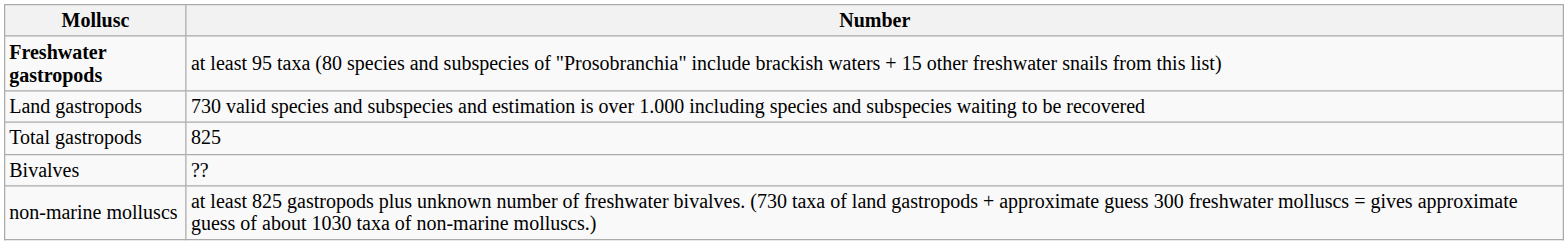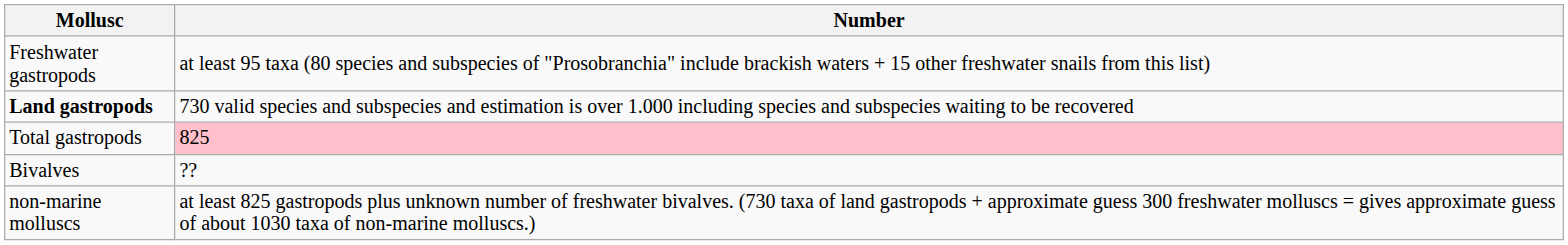(58, 63) bold -> (54, 63) normal
(76, 106) normal -> (81, 106) bold
(206, 138) no background -> (194, 138) pink background
